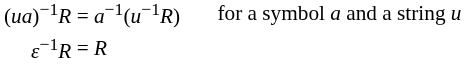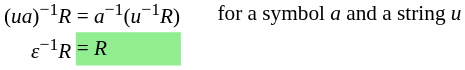(92, 48) no background -> (92, 48) lightgreen background
